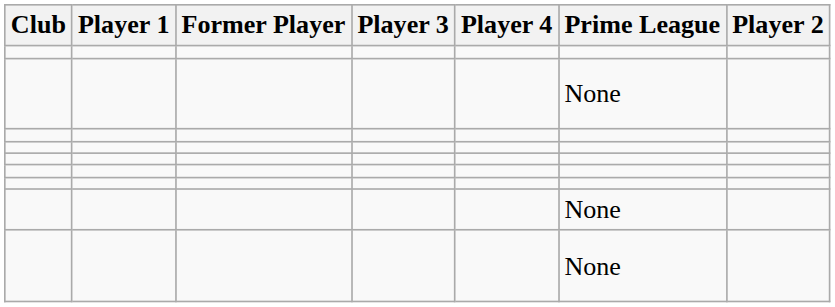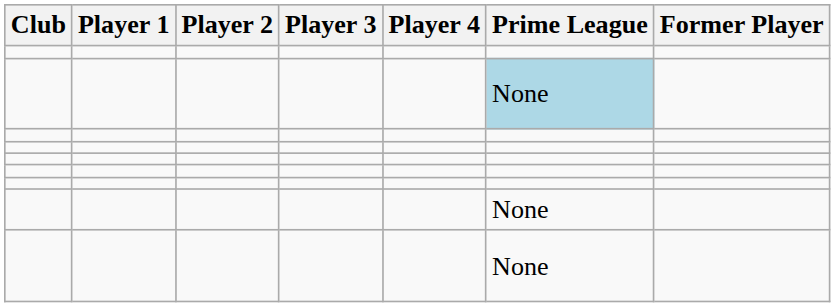columns swapped: (778, 25) <-> (263, 25)
(593, 93) no background -> (520, 93) lightblue background
